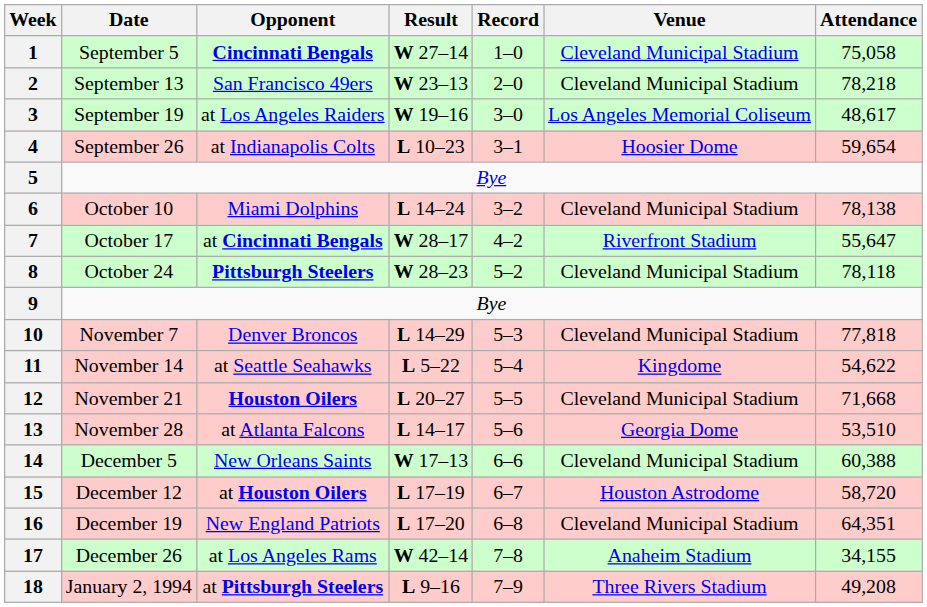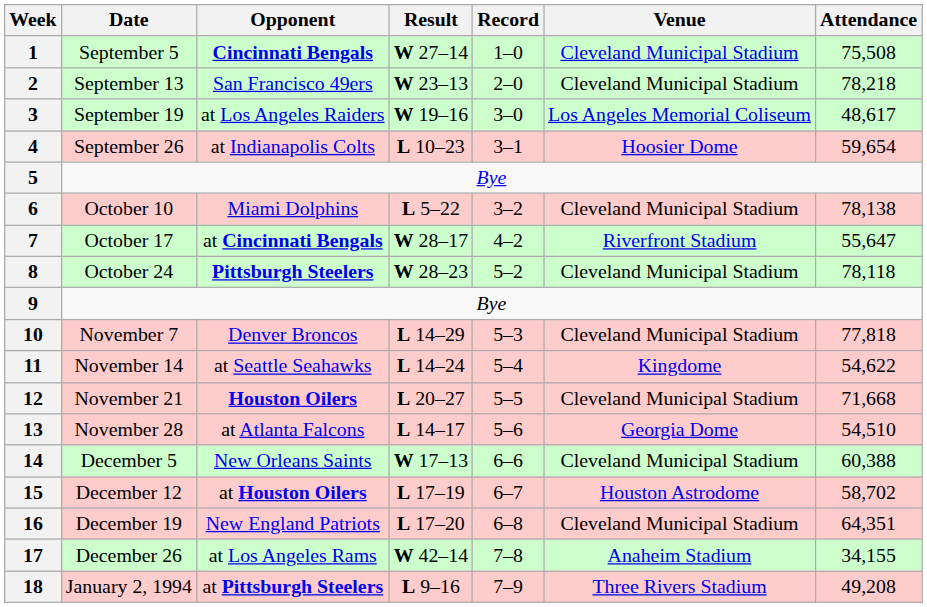(869, 51) 75,058 -> (869, 51) 75,508
(431, 209) L 14–24 -> (431, 209) L 5–22
(431, 366) L 5–22 -> (431, 366) L 14–24
(869, 429) 53,510 -> (869, 429) 54,510
(869, 492) 58,720 -> (869, 492) 58,702
